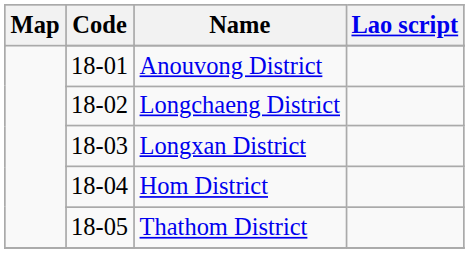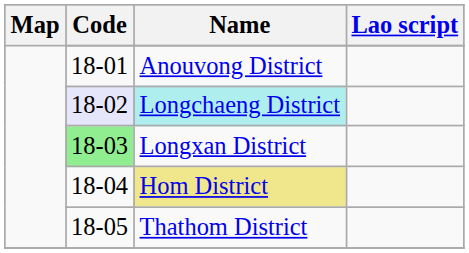(100, 105) no background -> (100, 105) lavender background
(240, 105) no background -> (240, 105) paleturquoise background
(100, 146) no background -> (100, 146) lightgreen background
(204, 186) no background -> (204, 186) khaki background
